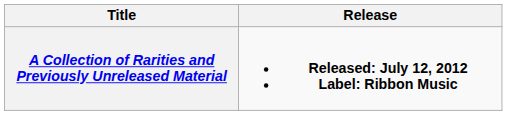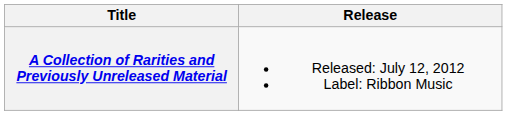(370, 77) bold -> (370, 77) normal
